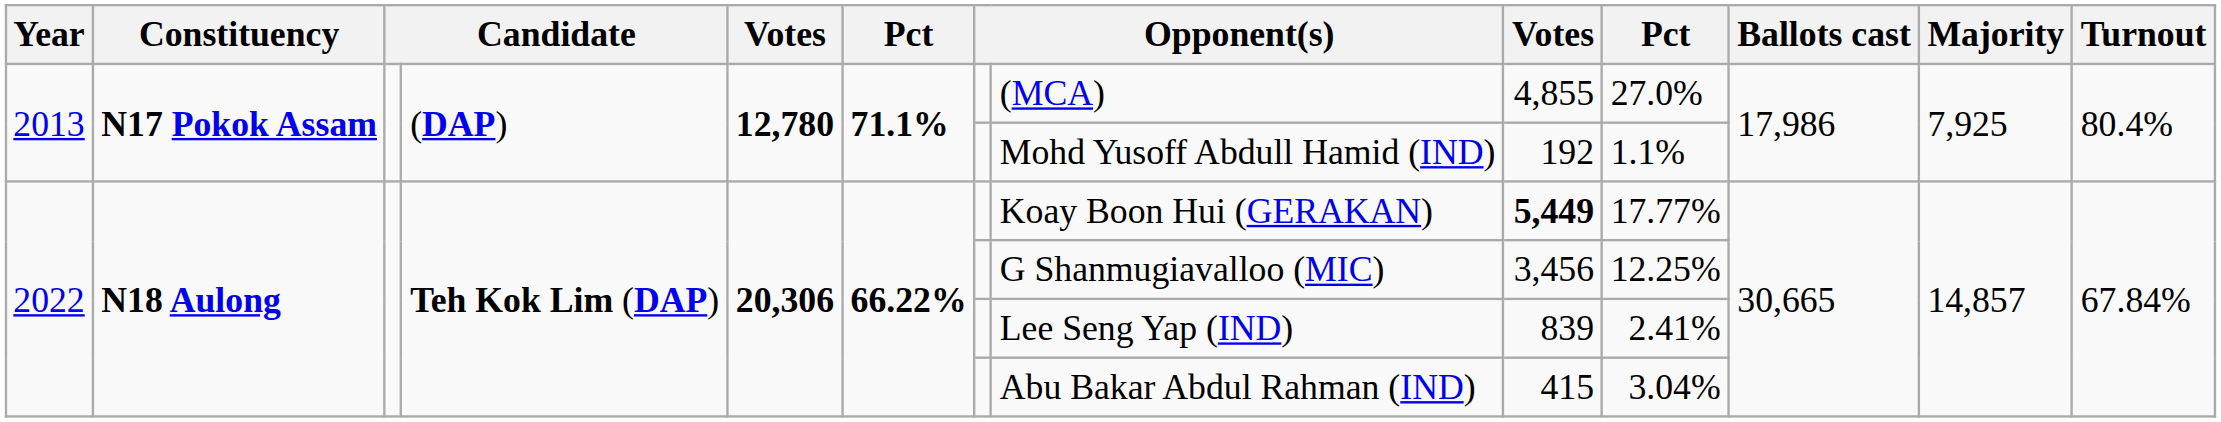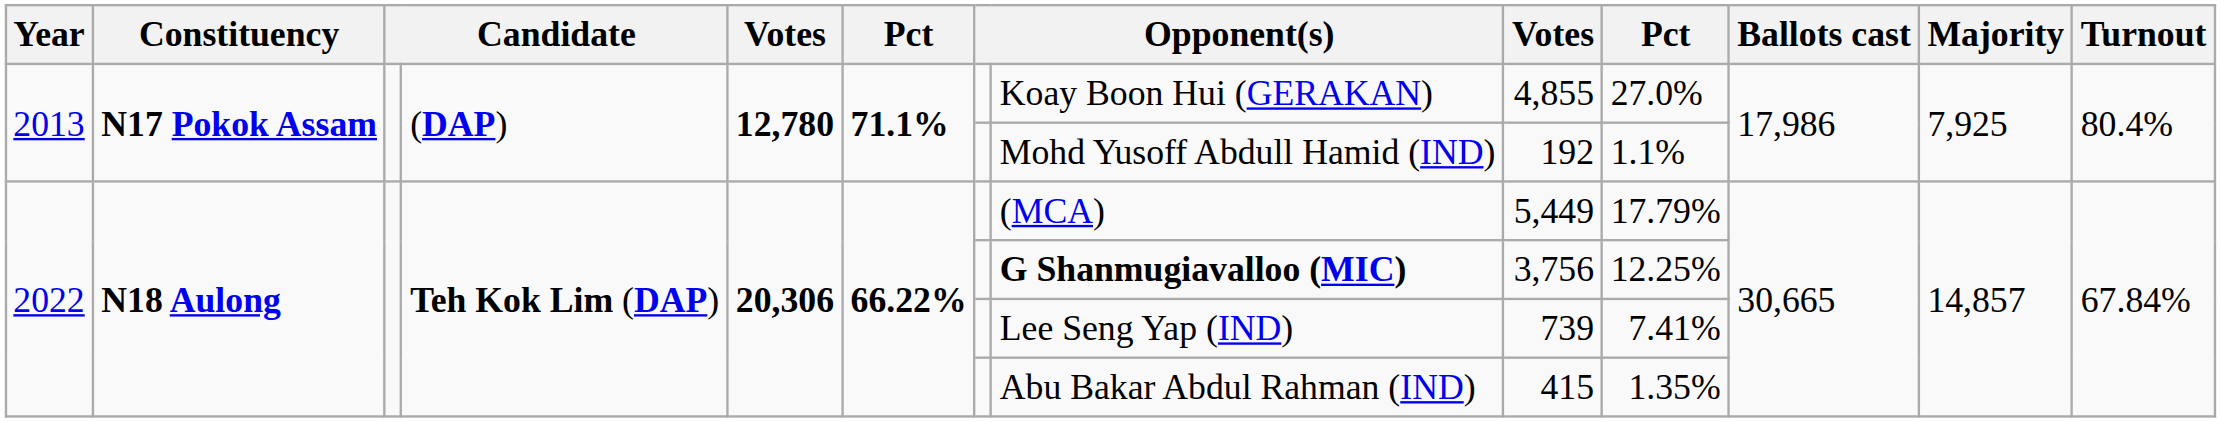(1052, 92) (MCA) -> (1216, 92) Koay Boon Hui (GERAKAN)
(1216, 210) Koay Boon Hui (GERAKAN) -> (1052, 210) (MCA)
(1554, 210) bold -> (1554, 210) normal
(1666, 210) 17.77% -> (1666, 210) 17.79%
(1192, 269) normal -> (1203, 269) bold
(1554, 269) 3,456 -> (1554, 269) 3,756
(1567, 328) 839 -> (1567, 328) 739
(1675, 328) 2.41% -> (1675, 328) 7.41%
(1675, 387) 3.04% -> (1675, 387) 1.35%
